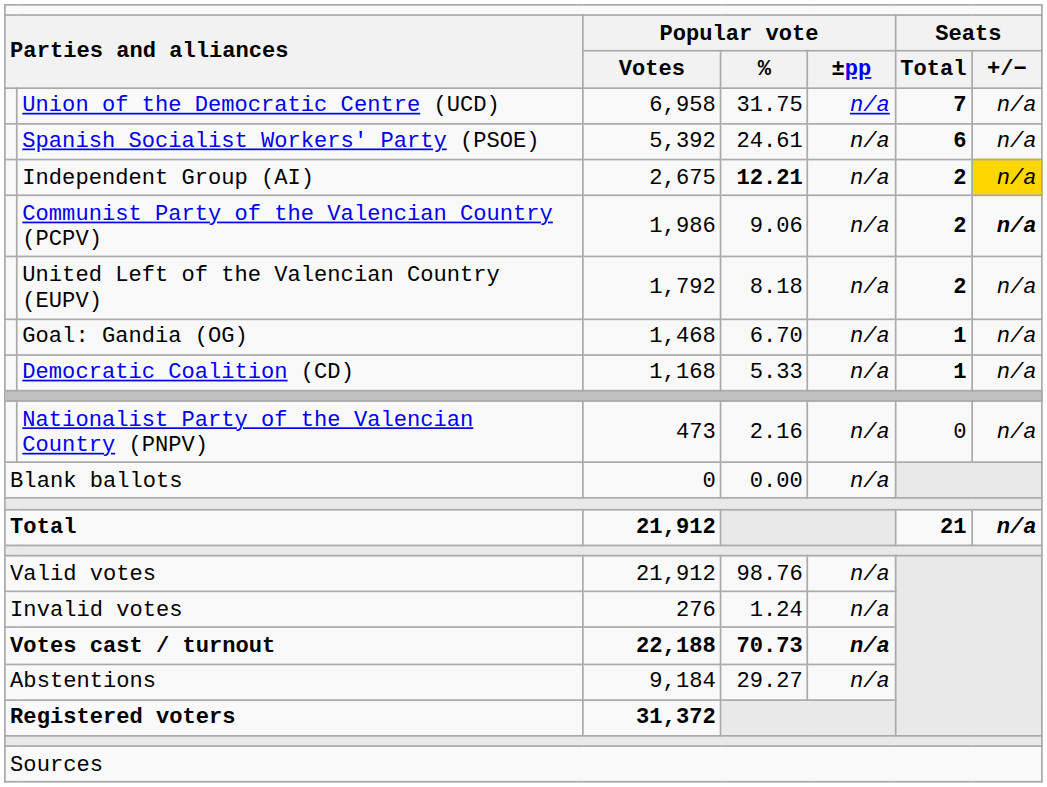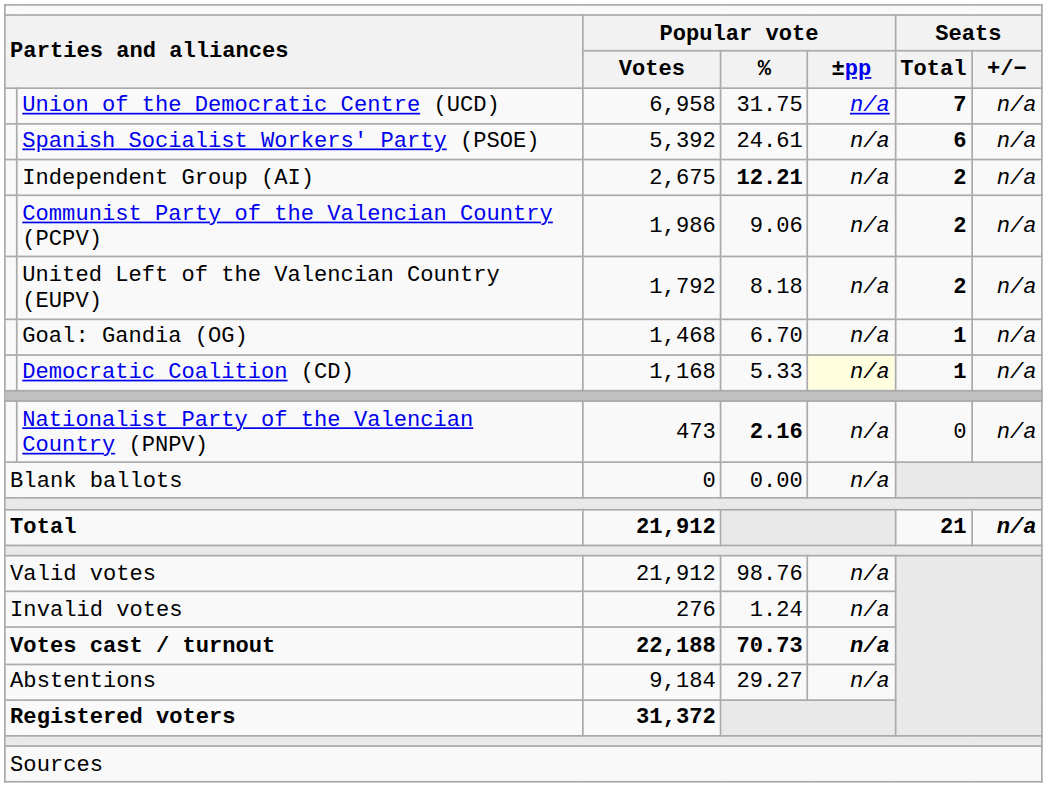(1017, 177) gold background -> (1017, 177) no background
(1017, 226) bold -> (1017, 226) normal
(870, 373) no background -> (870, 373) lightyellow background
(776, 432) normal -> (776, 432) bold
